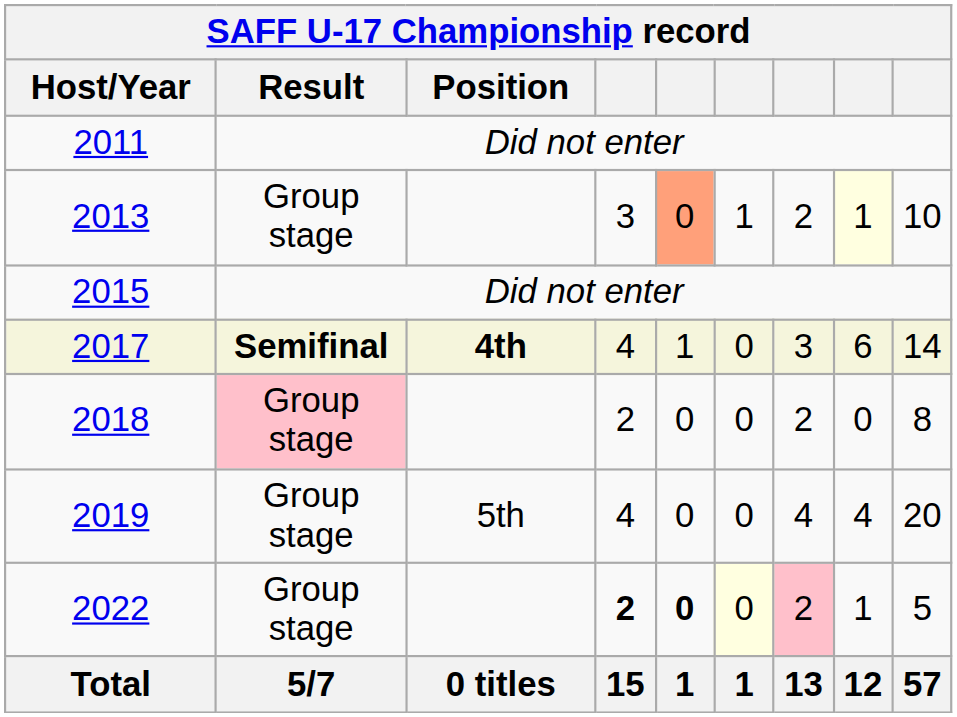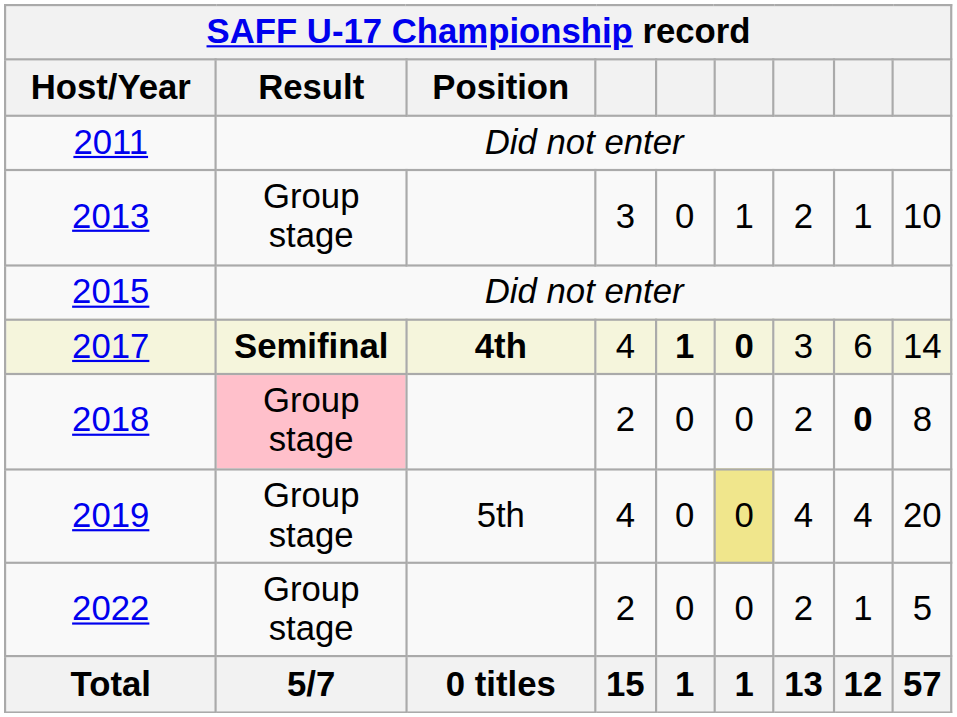(685, 216) lightsalmon background -> (685, 216) no background
(863, 216) lightyellow background -> (863, 216) no background
(685, 346) normal -> (685, 346) bold
(744, 346) normal -> (744, 346) bold
(863, 421) normal -> (863, 421) bold
(744, 515) no background -> (744, 515) khaki background
(625, 609) bold -> (625, 609) normal
(685, 609) bold -> (685, 609) normal
(744, 609) lightyellow background -> (744, 609) no background
(804, 609) pink background -> (804, 609) no background
